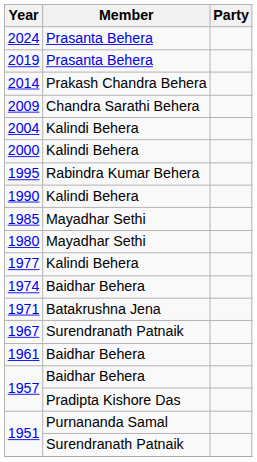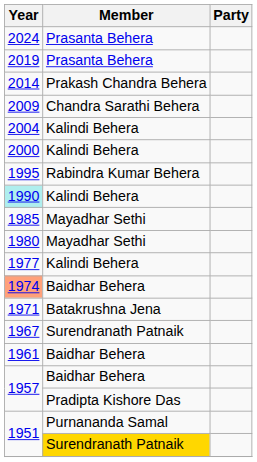(24, 196) no background -> (24, 196) paleturquoise background
(24, 286) no background -> (24, 286) lightsalmon background
(115, 444) no background -> (115, 444) gold background
